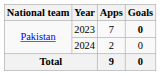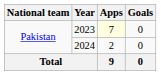(111, 29) no background -> (111, 29) lightyellow background
(140, 29) bold -> (140, 29) normal
